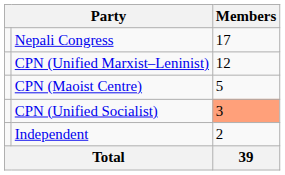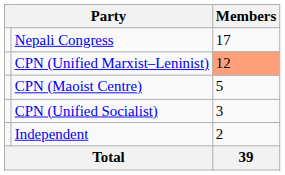(223, 63) no background -> (223, 63) lightsalmon background
(220, 110) lightsalmon background -> (220, 110) no background
